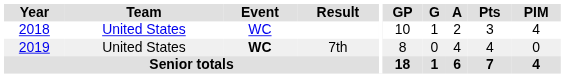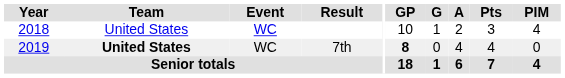(144, 47) normal -> (146, 47) bold
(260, 47) bold -> (265, 47) normal
(403, 47) normal -> (405, 47) bold
